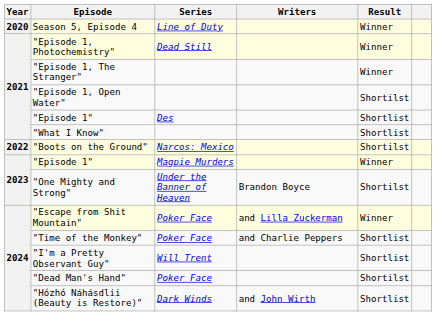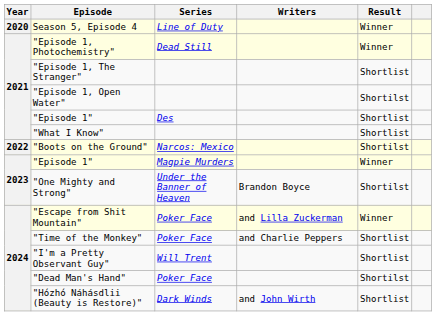(376, 72) Winner -> (385, 72) Shortlist
